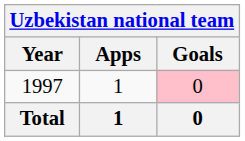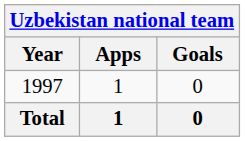(198, 86) pink background -> (198, 86) no background
